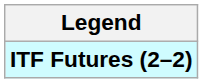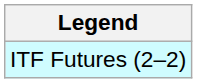(101, 59) bold -> (98, 59) normal
